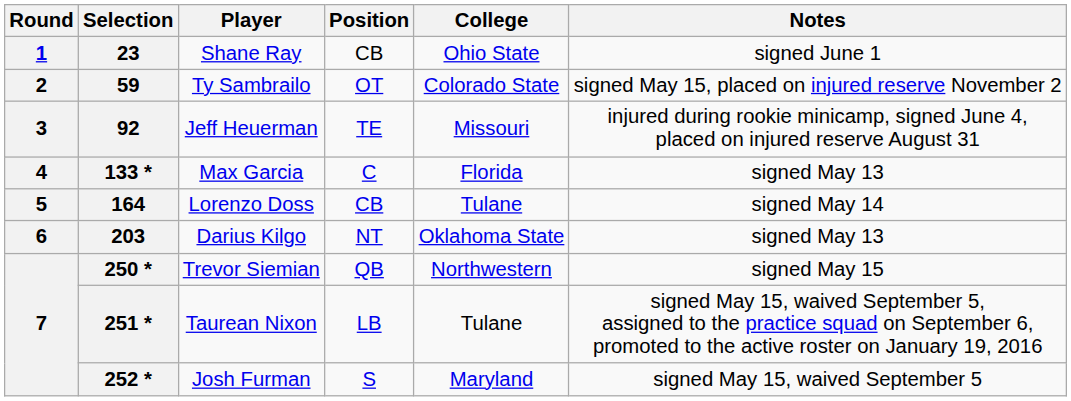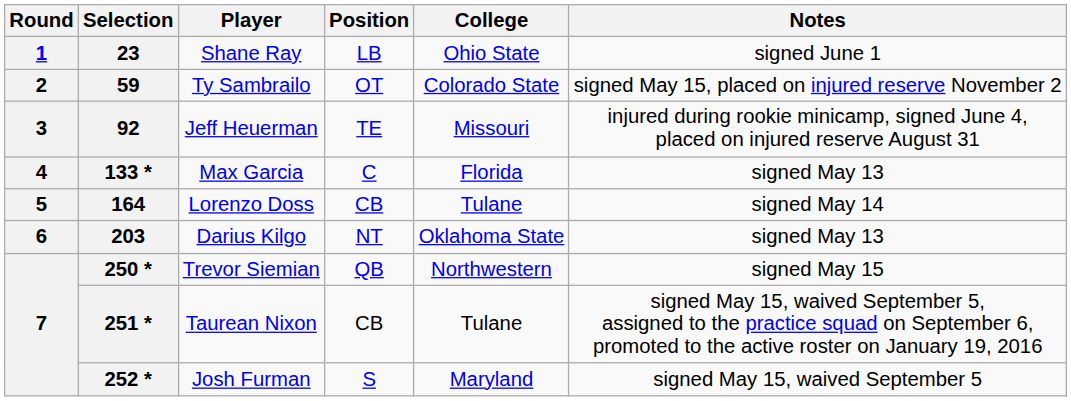(369, 52) CB -> (369, 52) LB
(369, 324) LB -> (369, 324) CB
